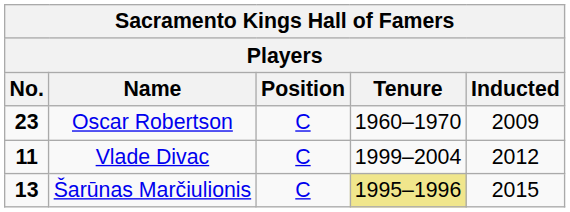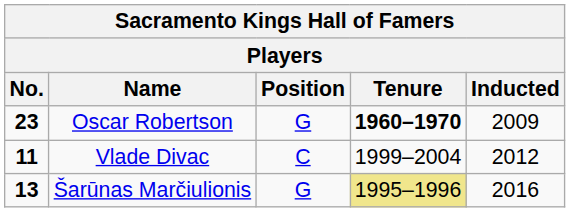(303, 122) C -> (303, 122) G
(408, 122) normal -> (408, 122) bold
(303, 190) C -> (303, 190) G
(515, 190) 2015 -> (515, 190) 2016
